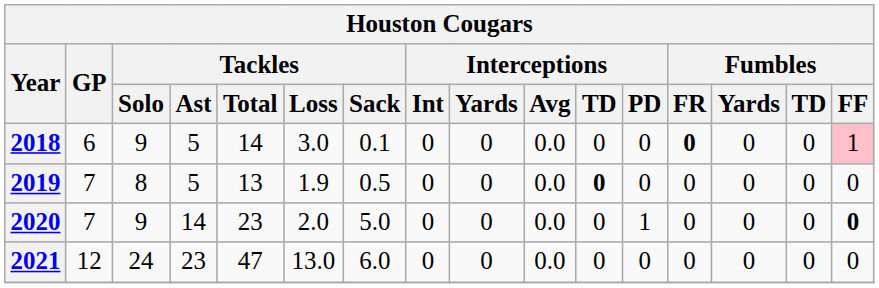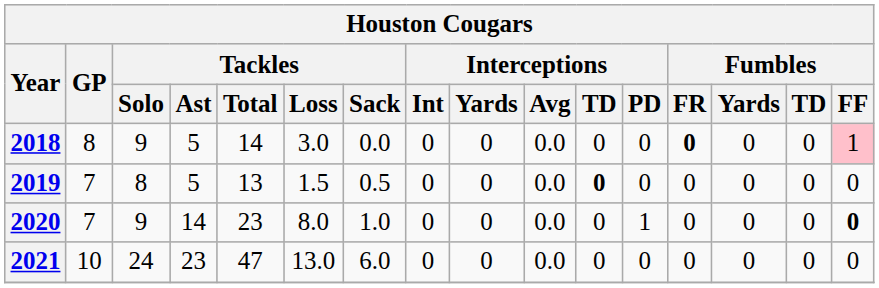(89, 143) 6 -> (89, 143) 8
(375, 143) 0.1 -> (375, 143) 0.0
(313, 182) 1.9 -> (313, 182) 1.5
(313, 222) 2.0 -> (313, 222) 8.0
(375, 222) 5.0 -> (375, 222) 1.0
(89, 261) 12 -> (89, 261) 10
